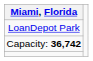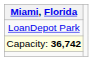(44, 43) no background -> (44, 43) lightyellow background
